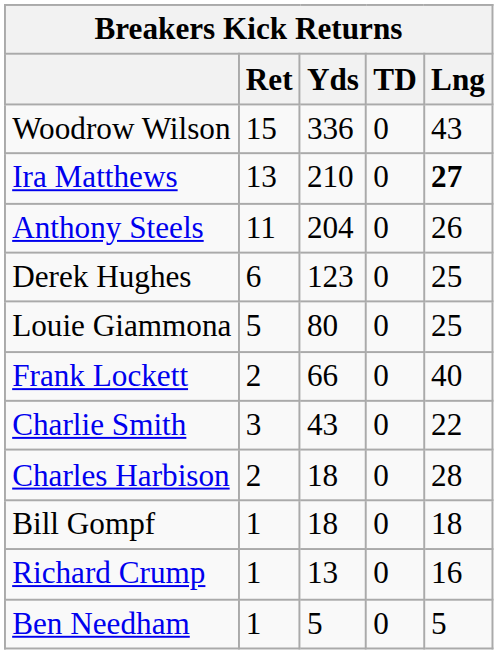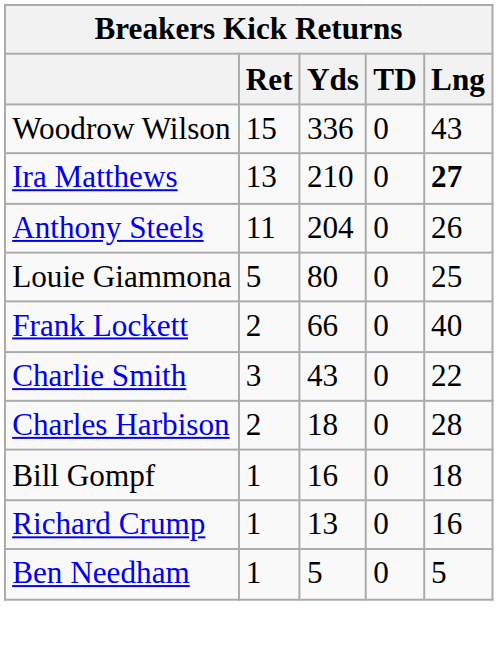- row: (102, 276)
(323, 524) 18 -> (323, 474) 16
